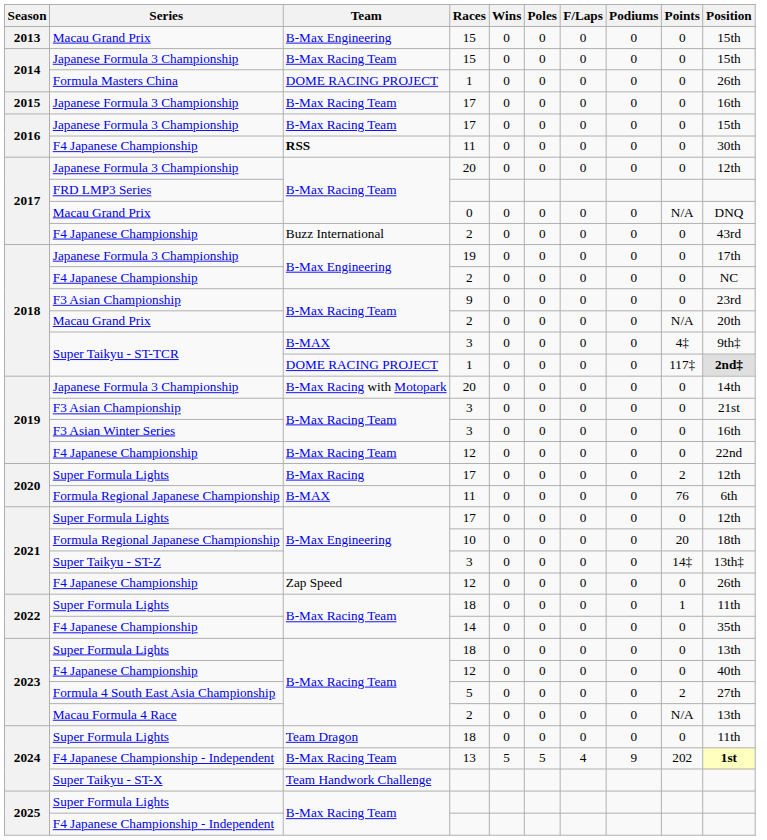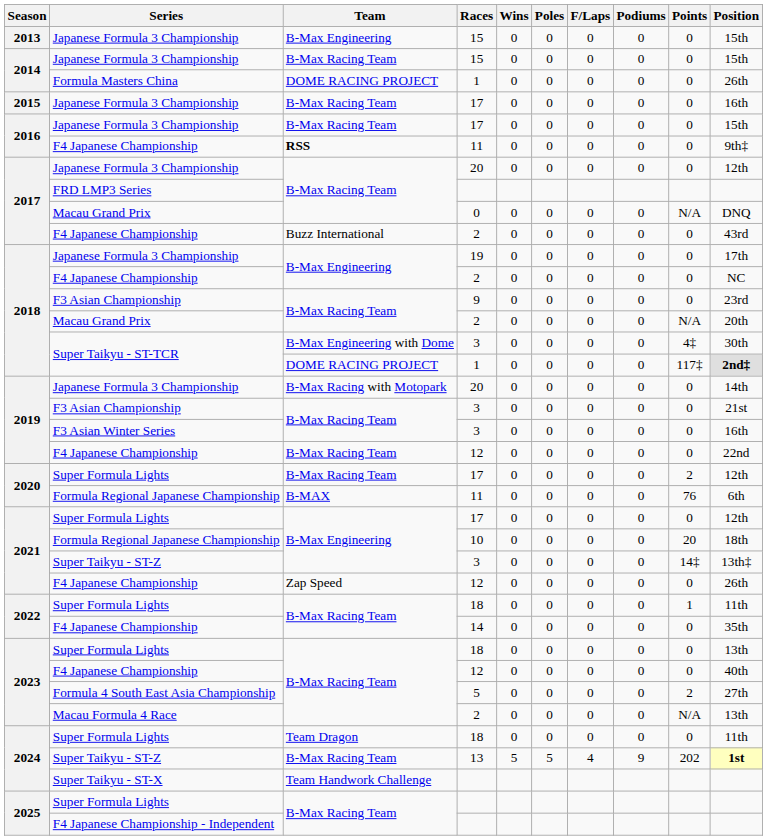(102, 37) Macau Grand Prix -> (146, 37) Japanese Formula 3 Championship
(729, 146) 30th -> (736, 146) 9th‡
(308, 343) B-MAX -> (370, 343) B-Max Engineering with Dome
(729, 343) 9th‡ -> (736, 343) 30th
(325, 474) B-Max Racing -> (341, 474) B-Max Racing Team
(163, 758) F4 Japanese Championship - Independent -> (107, 758) Super Taikyu - ST-Z
